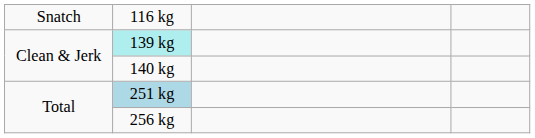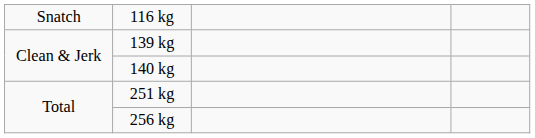(152, 42) paleturquoise background -> (152, 42) no background
(152, 94) lightblue background -> (152, 94) no background
